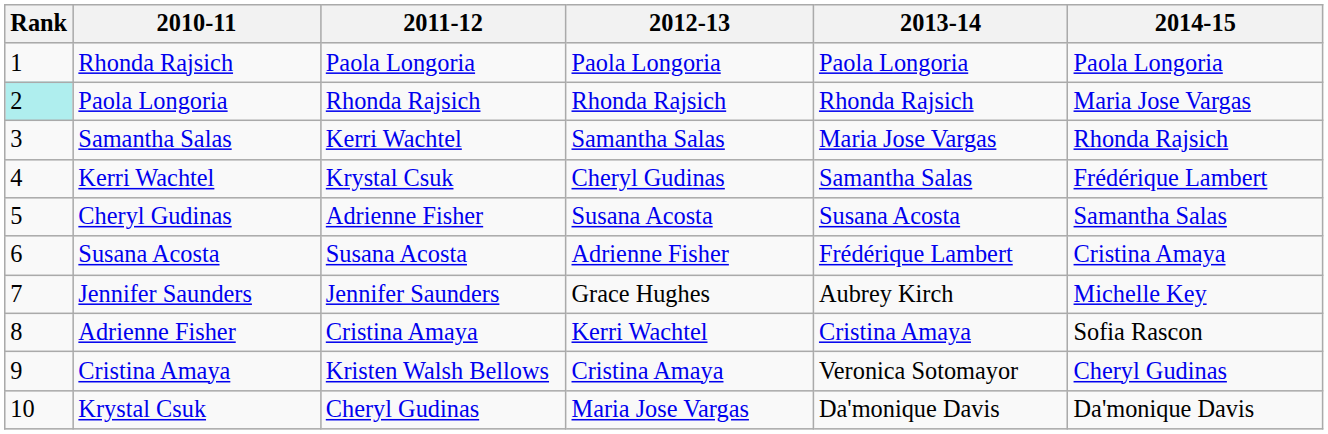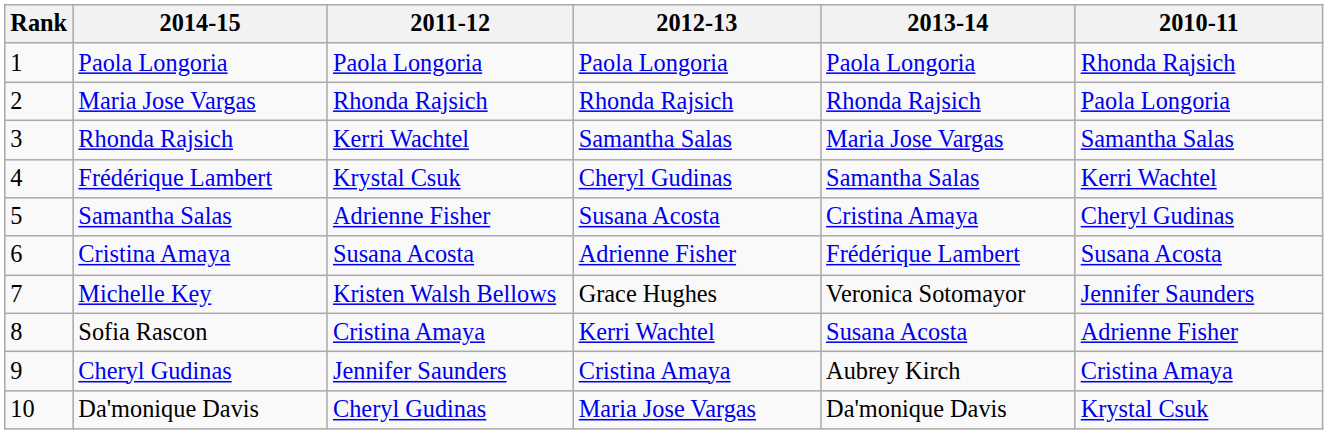columns swapped: (196, 23) <-> (1195, 23)
(16, 100) paleturquoise background -> (16, 100) no background
(890, 216) Susana Acosta -> (902, 216) Cristina Amaya
(413, 293) Jennifer Saunders -> (445, 293) Kristen Walsh Bellows
(886, 293) Aubrey Kirch -> (926, 293) Veronica Sotomayor
(895, 332) Cristina Amaya -> (897, 332) Susana Acosta
(437, 370) Kristen Walsh Bellows -> (420, 370) Jennifer Saunders
(919, 370) Veronica Sotomayor -> (893, 370) Aubrey Kirch
